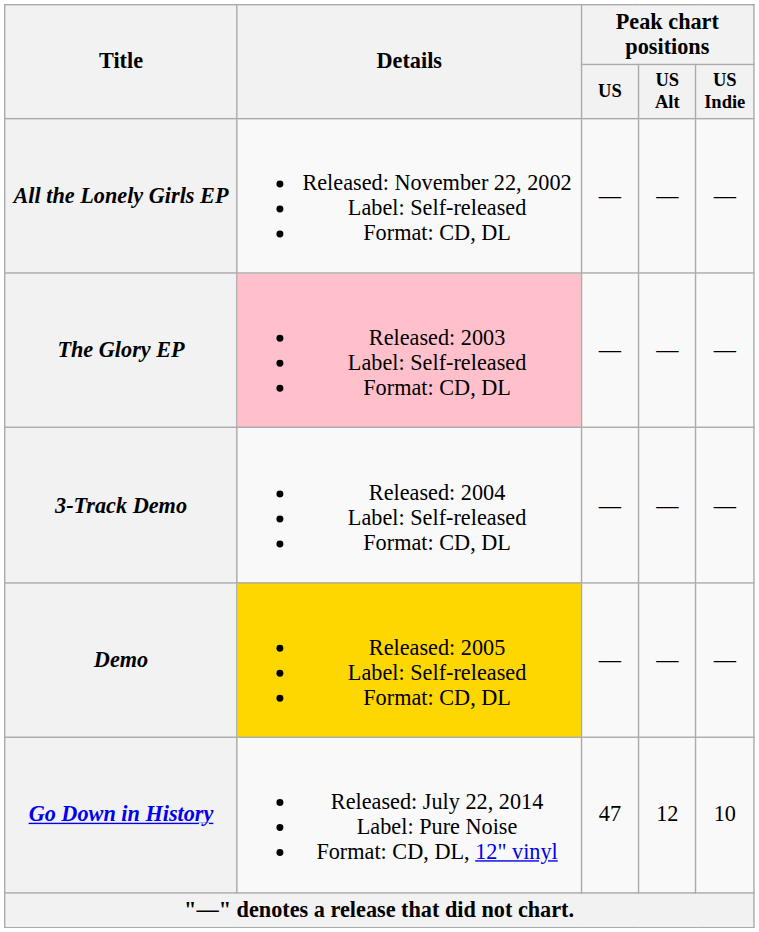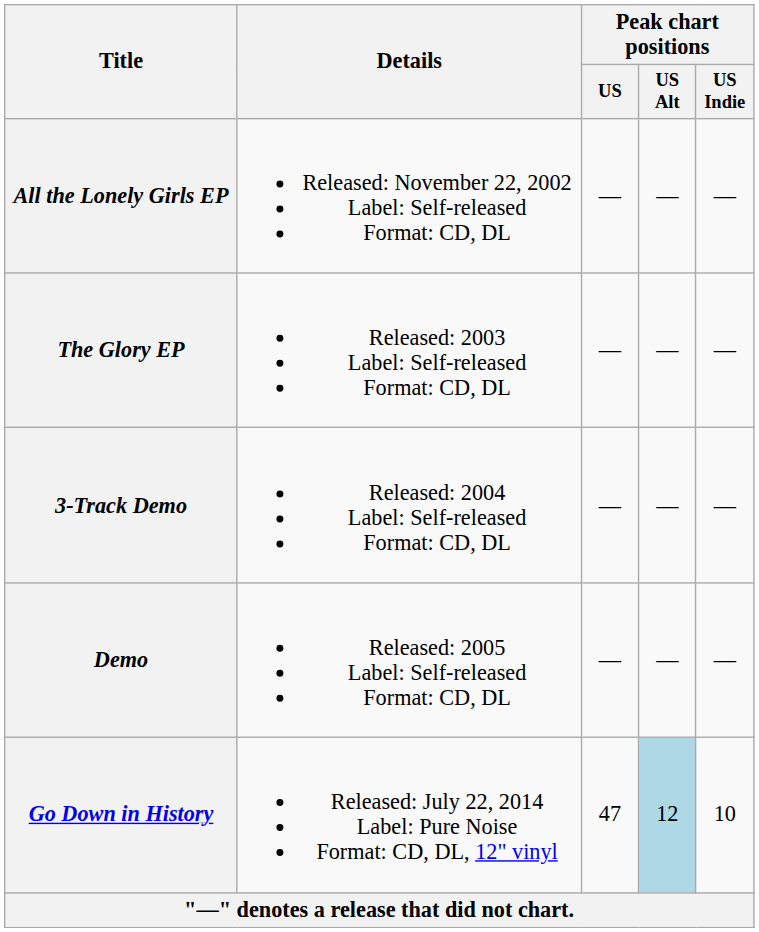(409, 363) pink background -> (409, 363) no background
(409, 673) gold background -> (409, 673) no background
(667, 814) no background -> (667, 814) lightblue background
